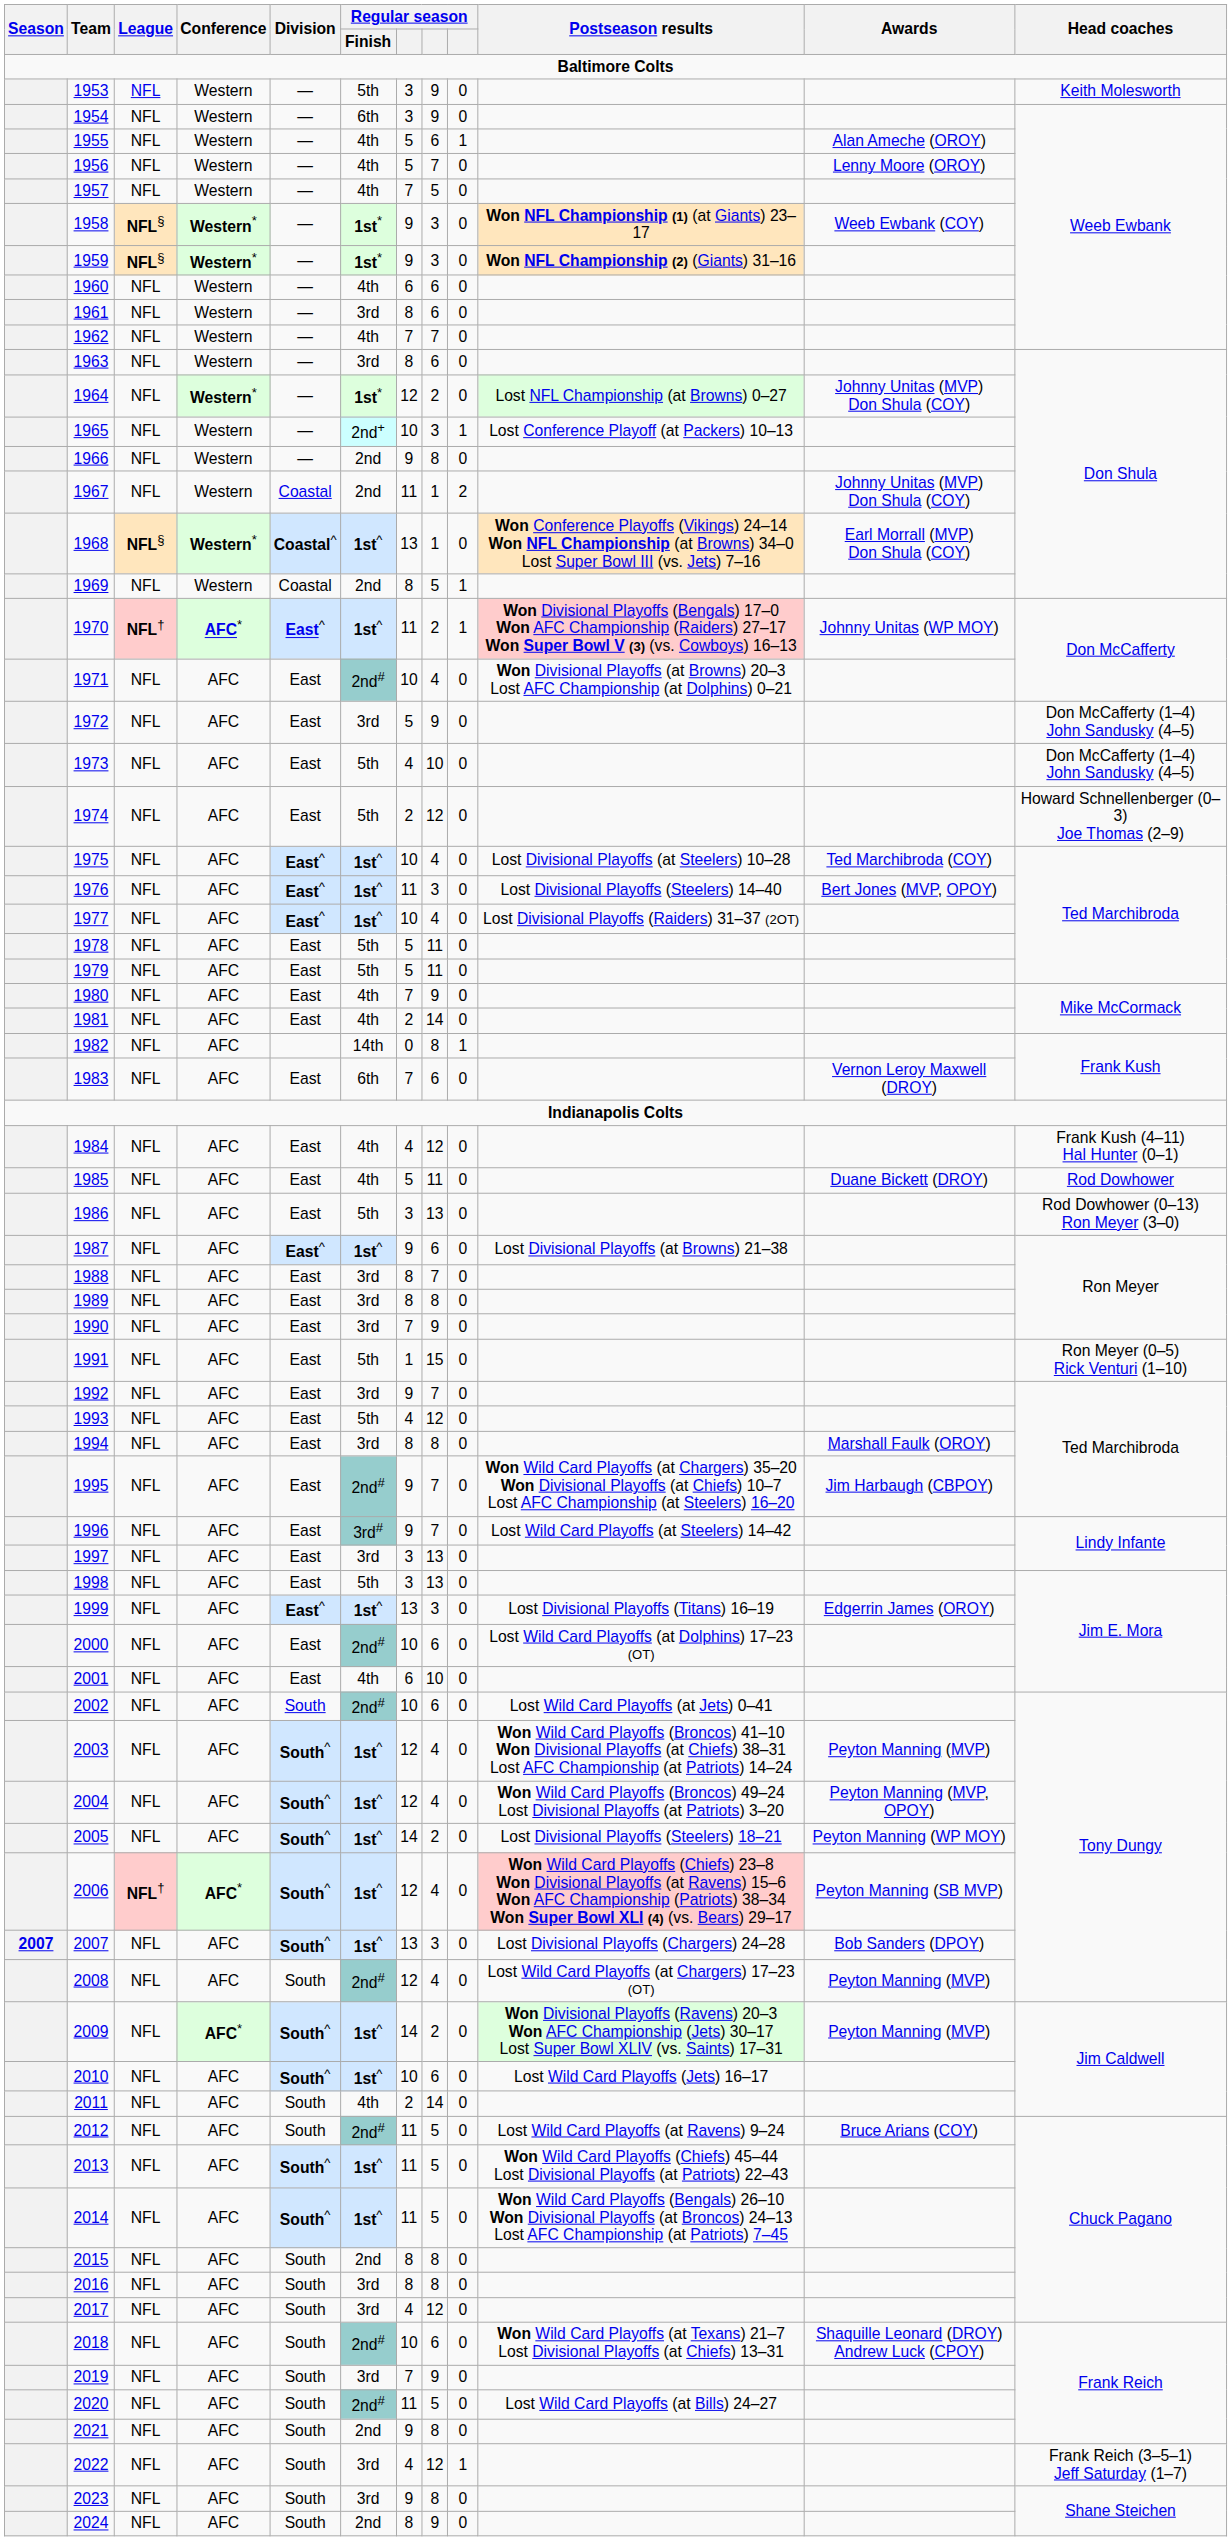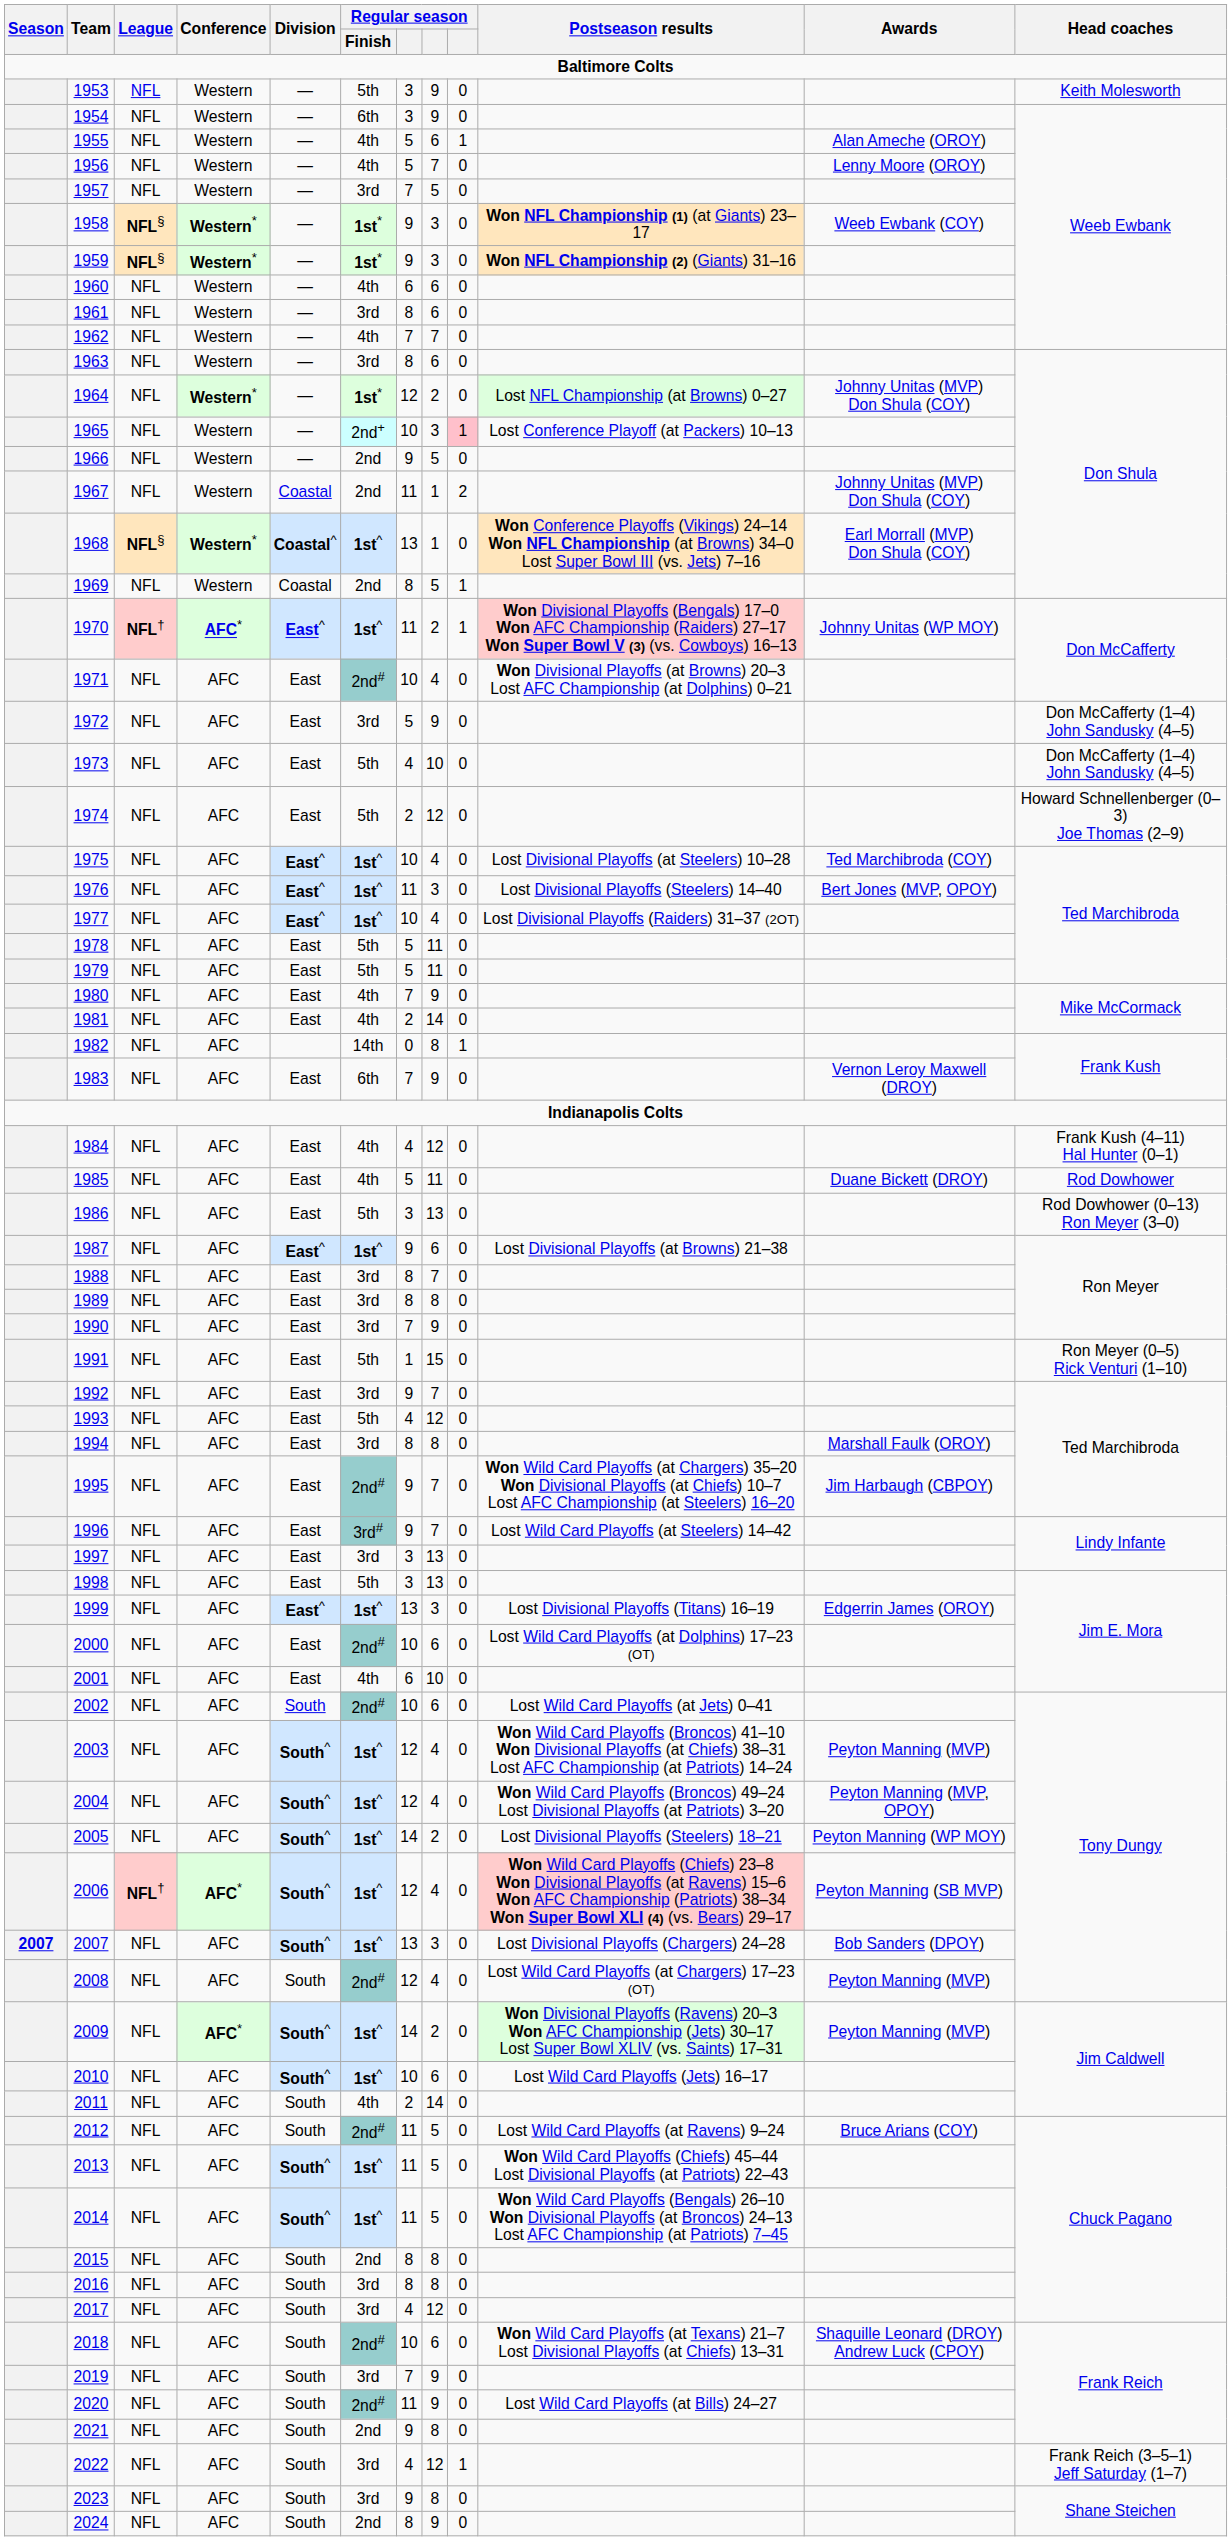(368, 191) 4th -> (368, 191) 3rd
(463, 431) no background -> (463, 431) pink background
(435, 458) 8 -> (435, 458) 5
(435, 1079) 6 -> (435, 1079) 9
(435, 2404) 5 -> (435, 2404) 9
